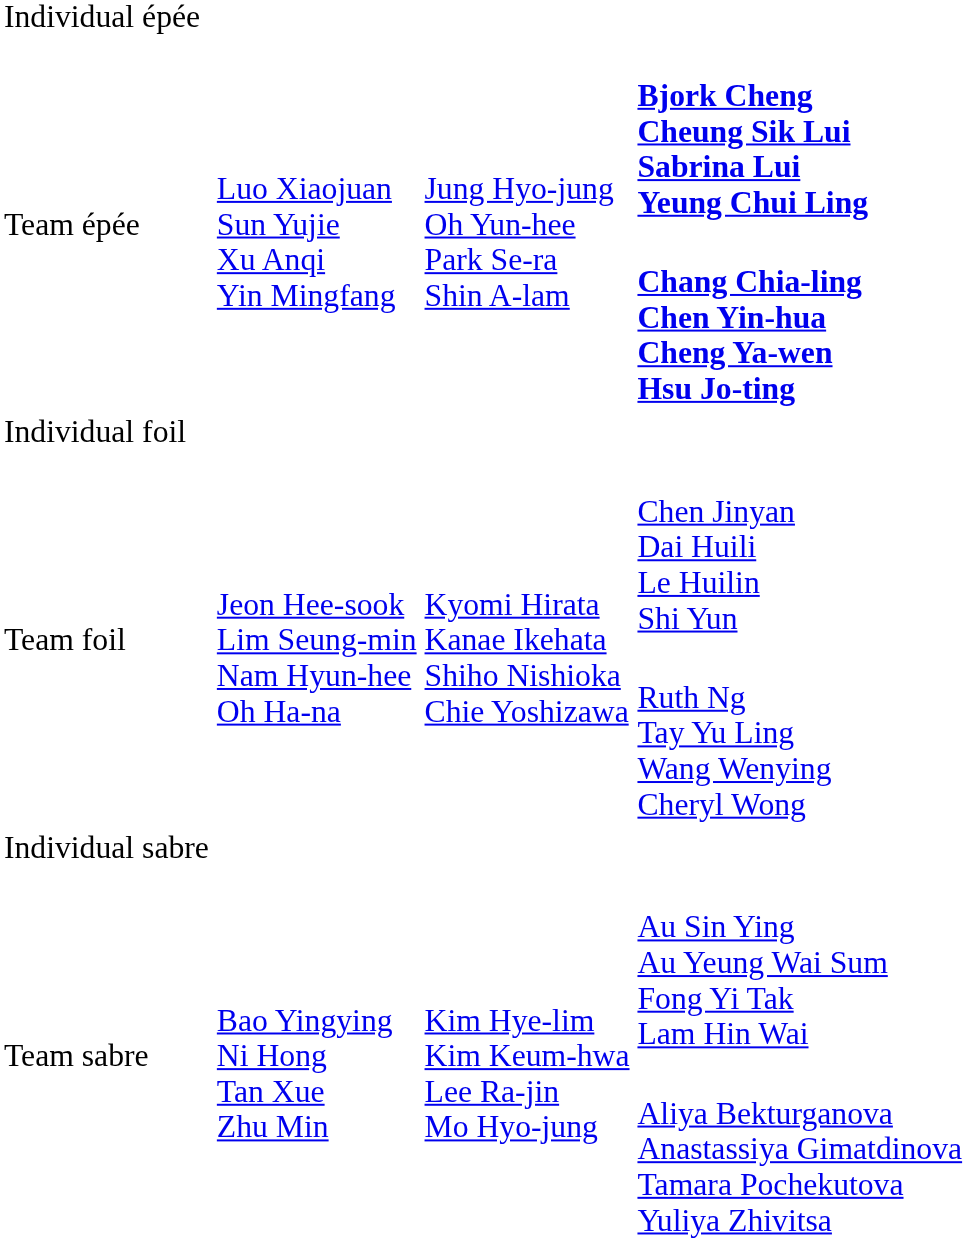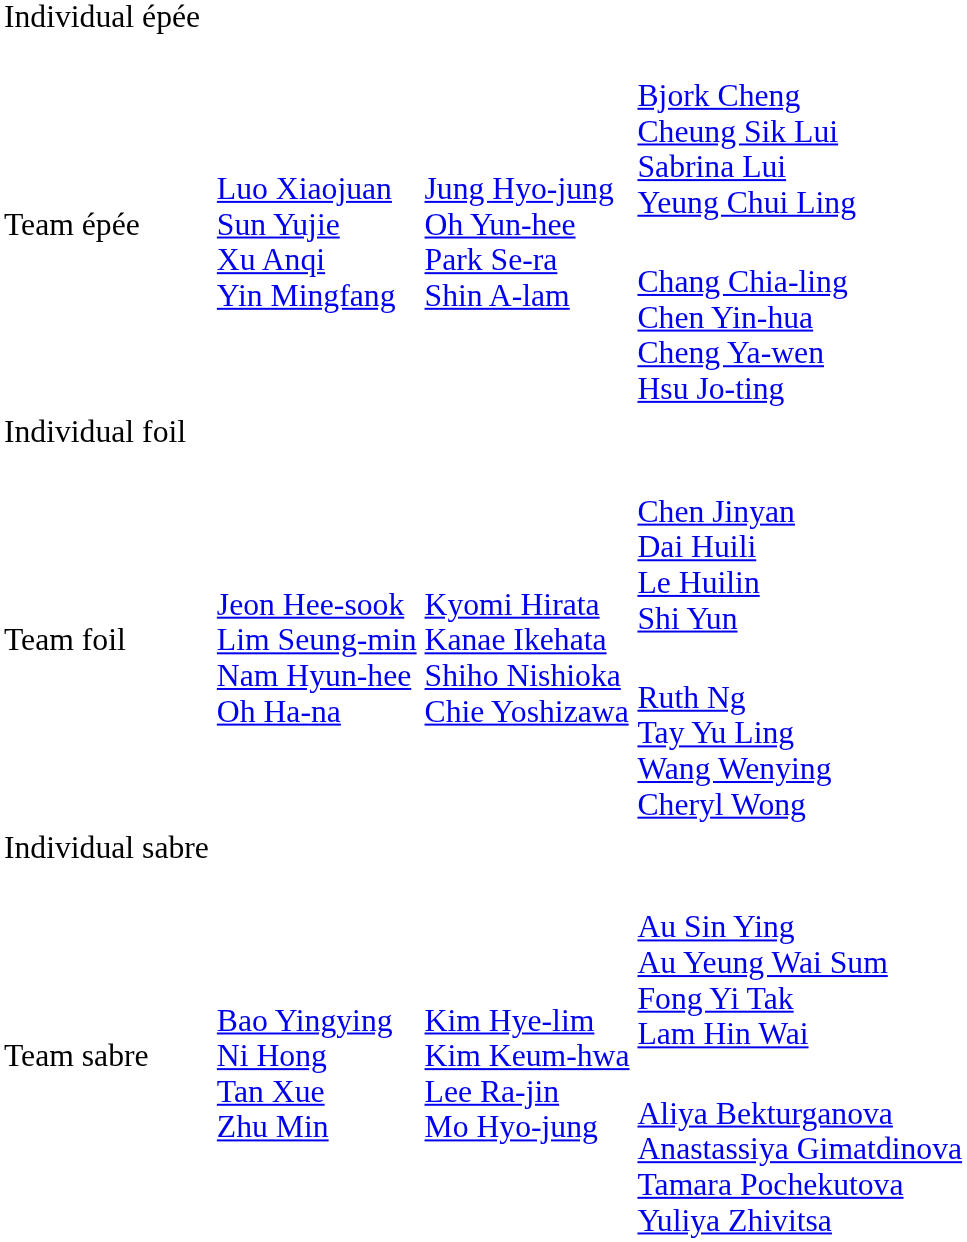(753, 148) bold -> (747, 148) normal
(750, 335) bold -> (743, 335) normal
